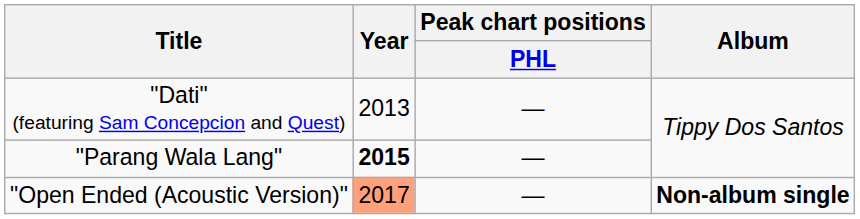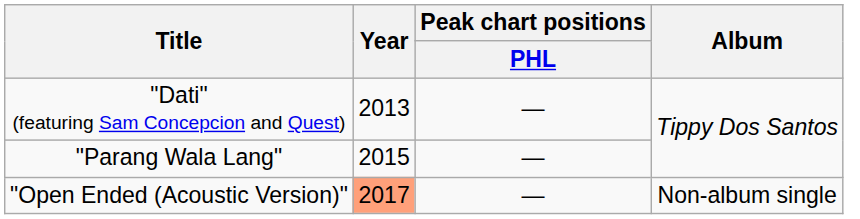(384, 158) bold -> (384, 158) normal
(753, 194) bold -> (747, 194) normal
